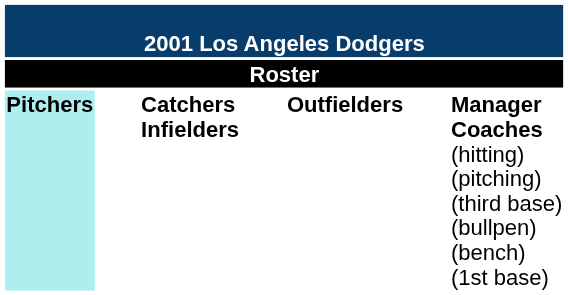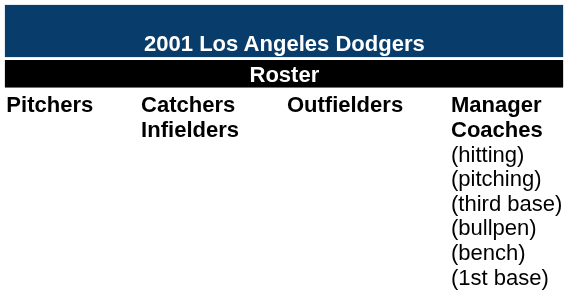(50, 104) paleturquoise background -> (50, 104) no background
